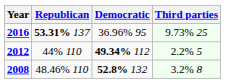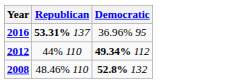- column: (186, 14)
